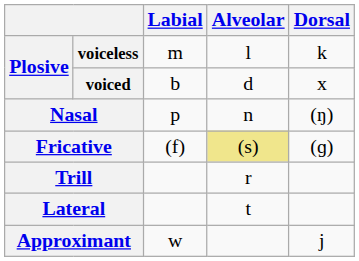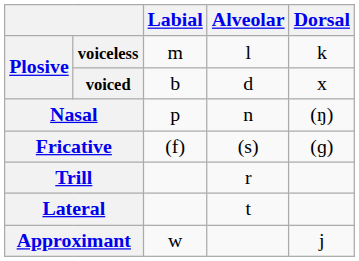(248, 146) khaki background -> (248, 146) no background
